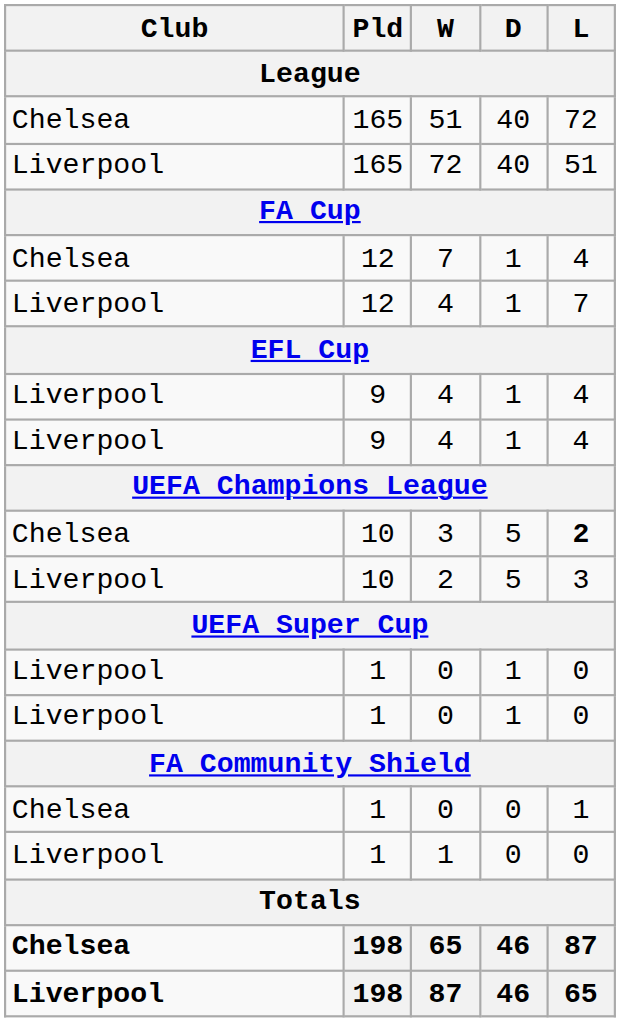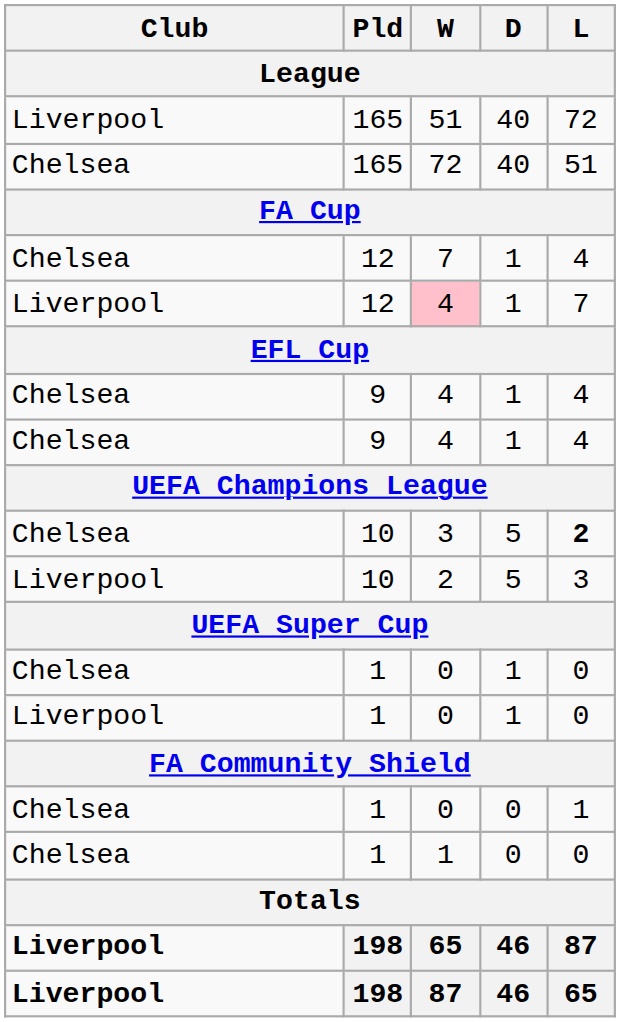(71, 120) Chelsea -> (88, 120) Liverpool
(88, 166) Liverpool -> (71, 166) Chelsea
(446, 304) no background -> (446, 304) pink background
(88, 396) Liverpool -> (71, 396) Chelsea
(88, 442) Liverpool -> (71, 442) Chelsea
(88, 672) Liverpool -> (71, 672) Chelsea
(88, 856) Liverpool -> (71, 856) Chelsea
(71, 948) Chelsea -> (88, 948) Liverpool
